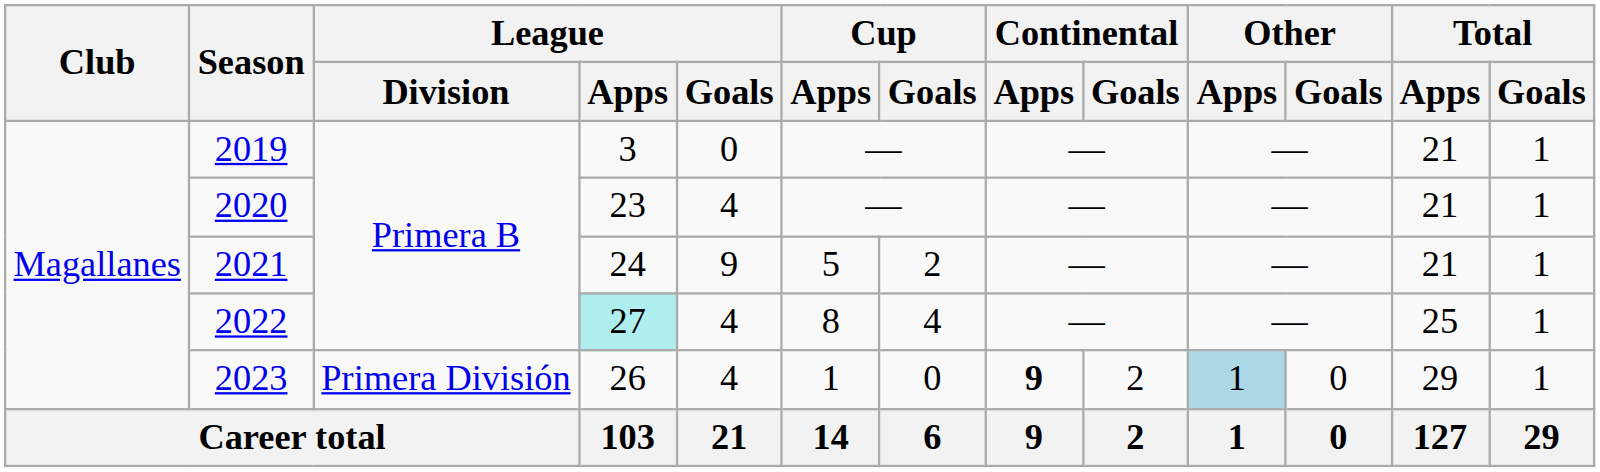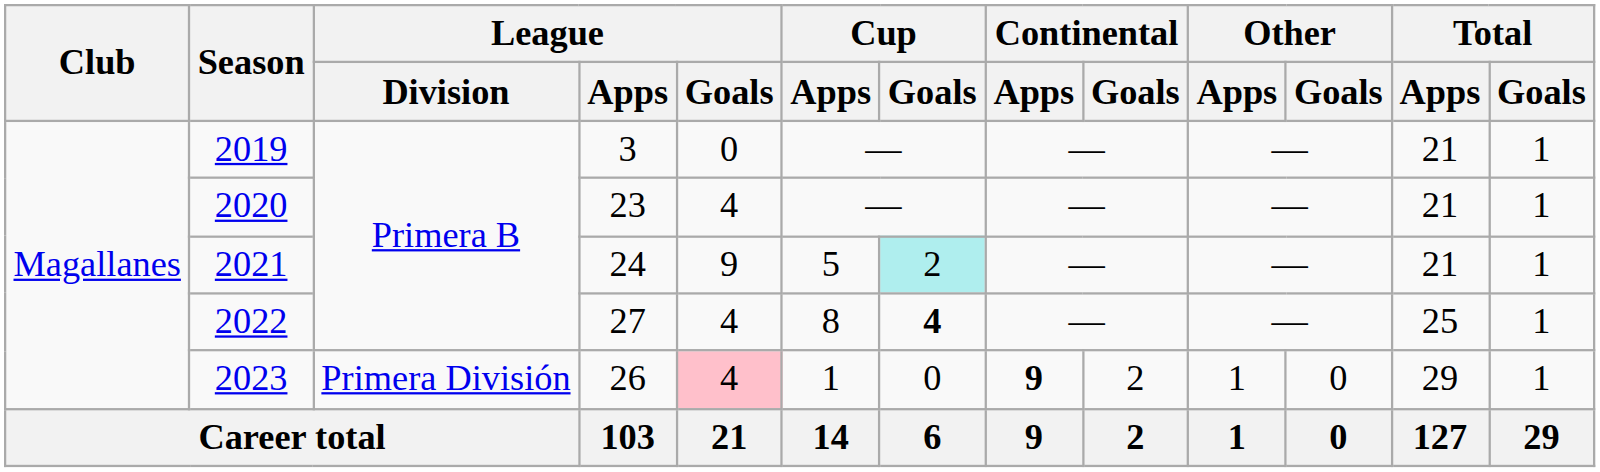(932, 263) no background -> (932, 263) paleturquoise background
(628, 321) paleturquoise background -> (628, 321) no background
(932, 321) normal -> (932, 321) bold
(729, 378) no background -> (729, 378) pink background
(1237, 378) lightblue background -> (1237, 378) no background
